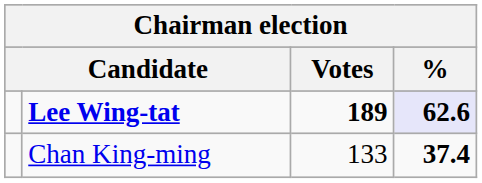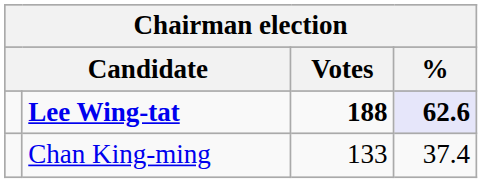(367, 111) 189 -> (367, 111) 188
(446, 154) bold -> (446, 154) normal
